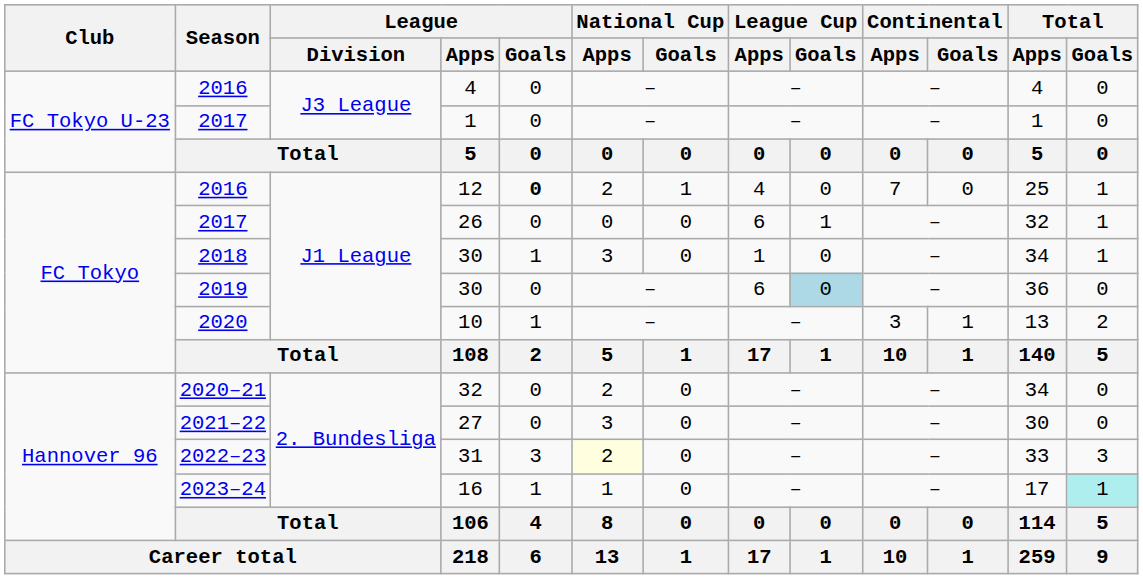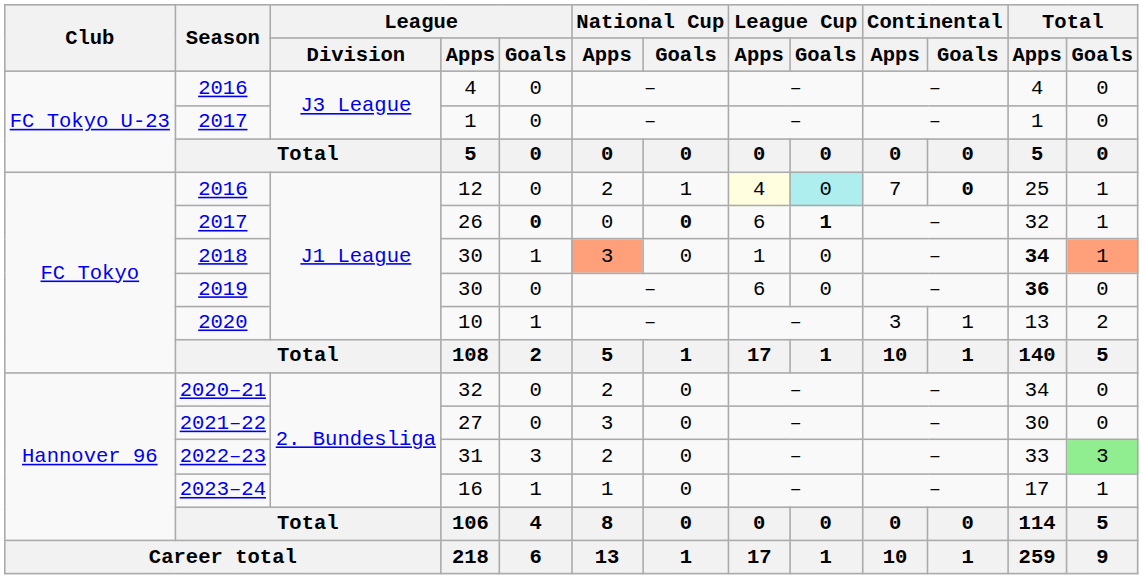(536, 189) bold -> (536, 189) normal
(759, 189) no background -> (759, 189) lightyellow background
(826, 189) no background -> (826, 189) paleturquoise background
(968, 189) normal -> (968, 189) bold
(536, 222) normal -> (536, 222) bold
(686, 222) normal -> (686, 222) bold
(826, 222) normal -> (826, 222) bold
(607, 256) no background -> (607, 256) lightsalmon background
(1037, 256) normal -> (1037, 256) bold
(1102, 256) no background -> (1102, 256) lightsalmon background
(826, 289) lightblue background -> (826, 289) no background
(1037, 289) normal -> (1037, 289) bold
(607, 457) lightyellow background -> (607, 457) no background
(1102, 457) no background -> (1102, 457) lightgreen background
(1102, 490) paleturquoise background -> (1102, 490) no background
